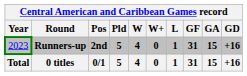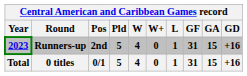(18, 45) normal -> (18, 45) bold
